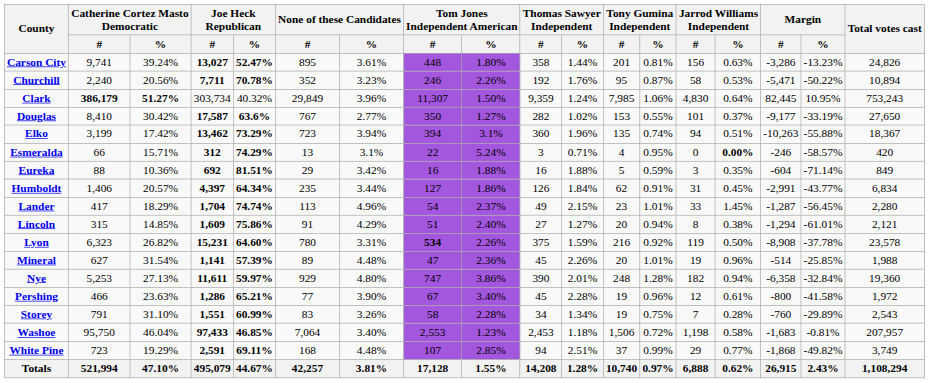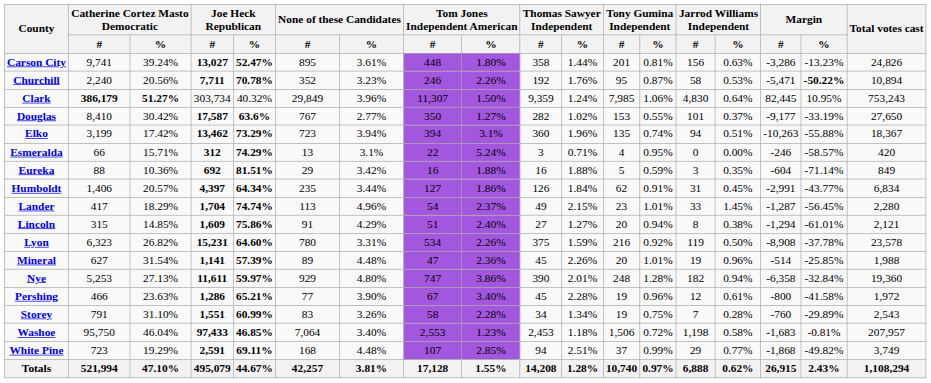(823, 80) normal -> (824, 80) bold
(738, 152) bold -> (738, 152) normal
(433, 242) bold -> (433, 242) normal
